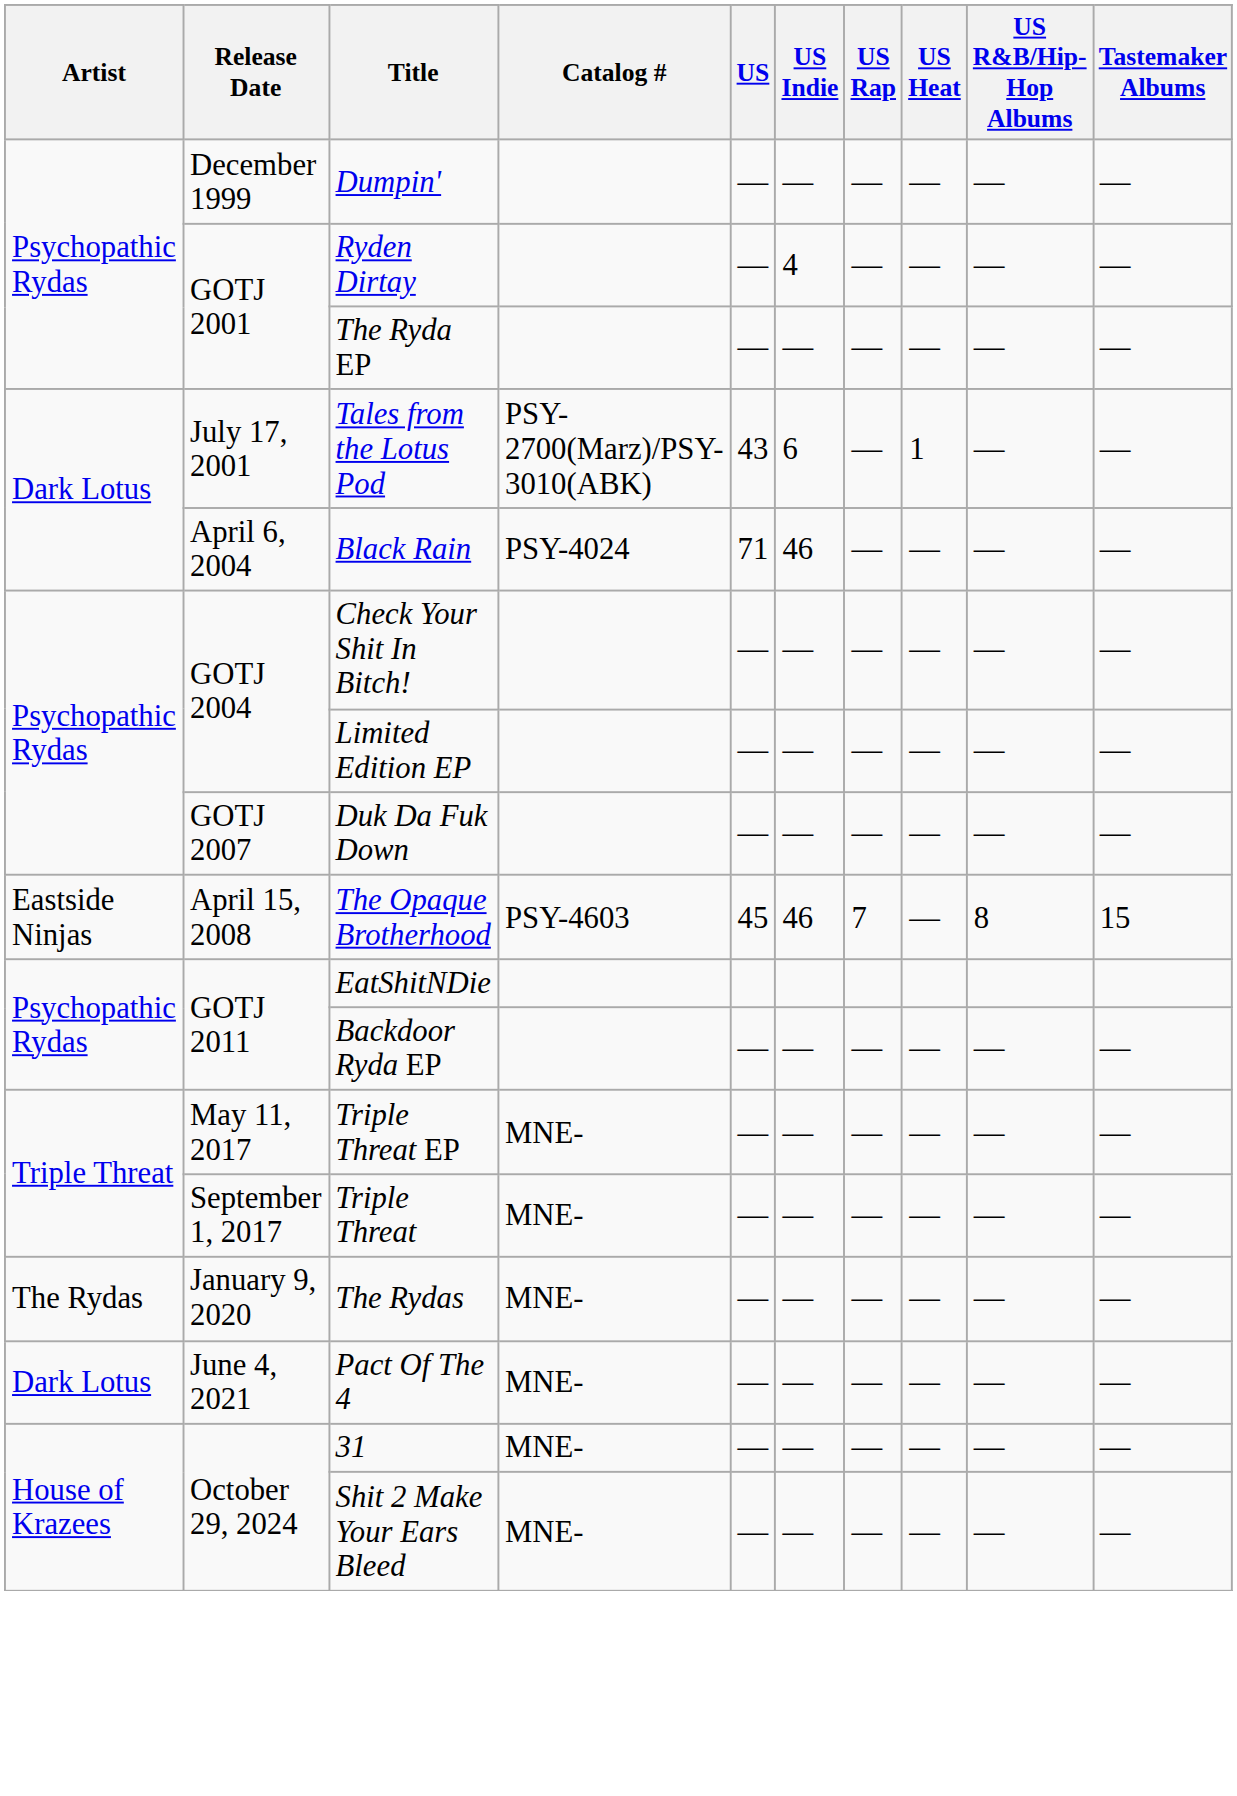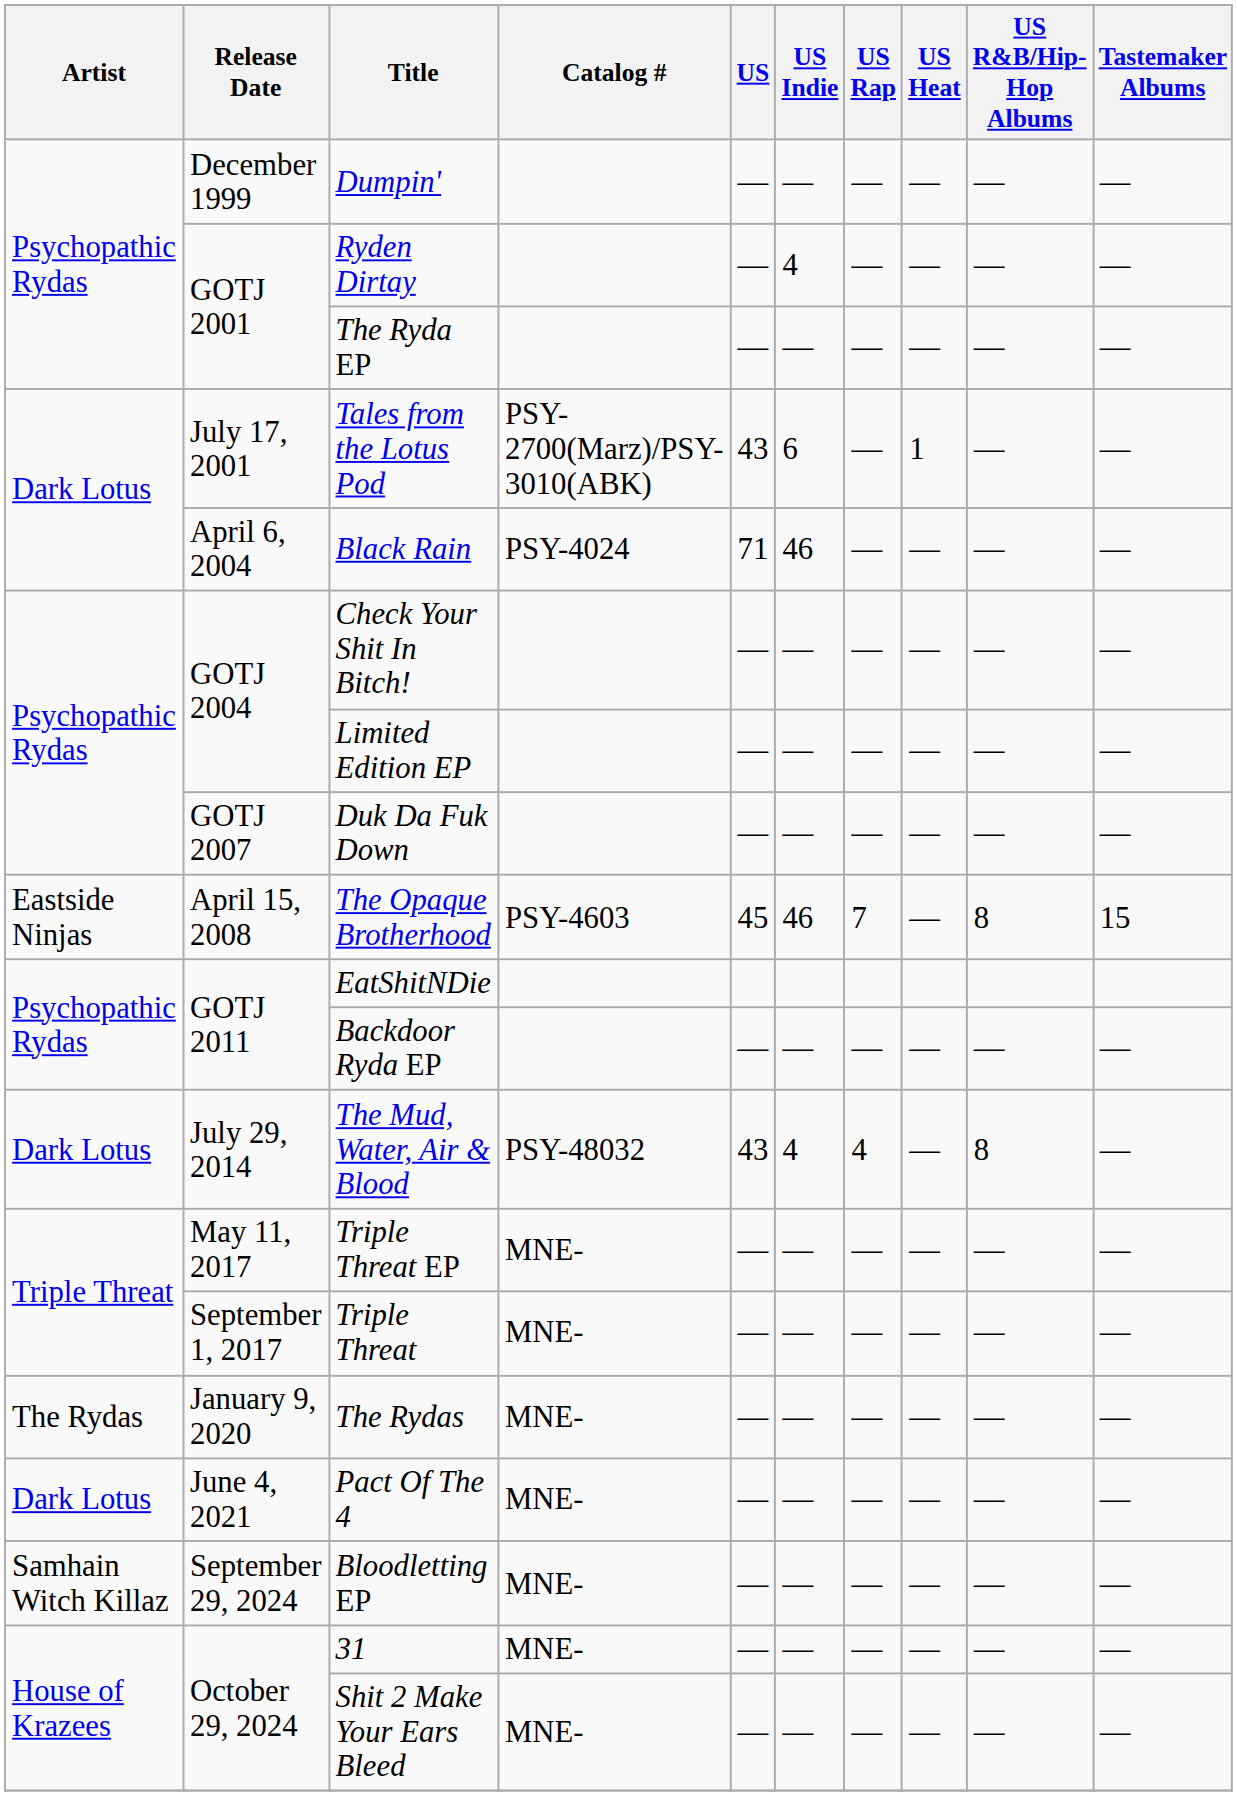+ row: (413, 1149)
+ row: (412, 1582)
